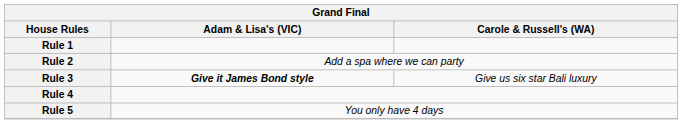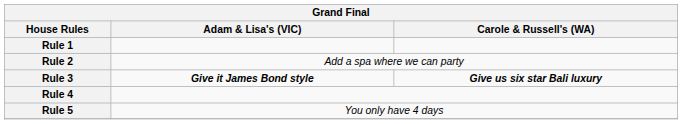(536, 78) normal -> (536, 78) bold
